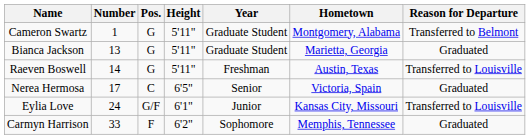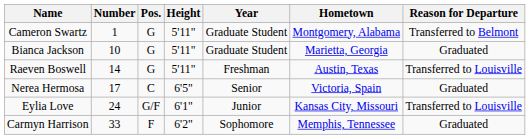(115, 50) 13 -> (115, 50) 10
